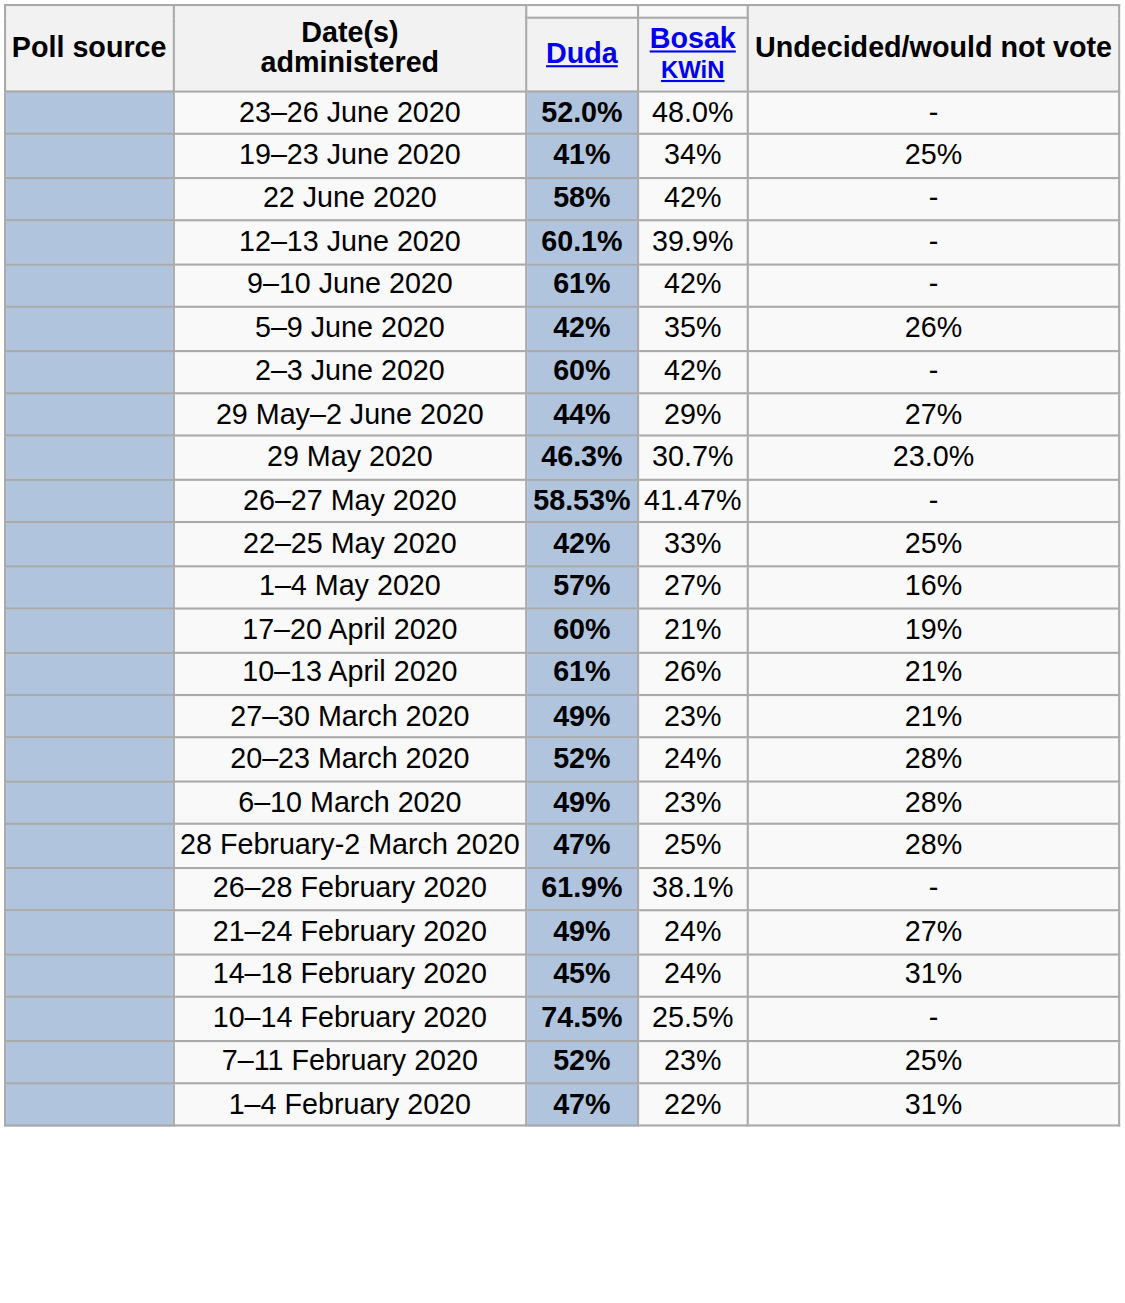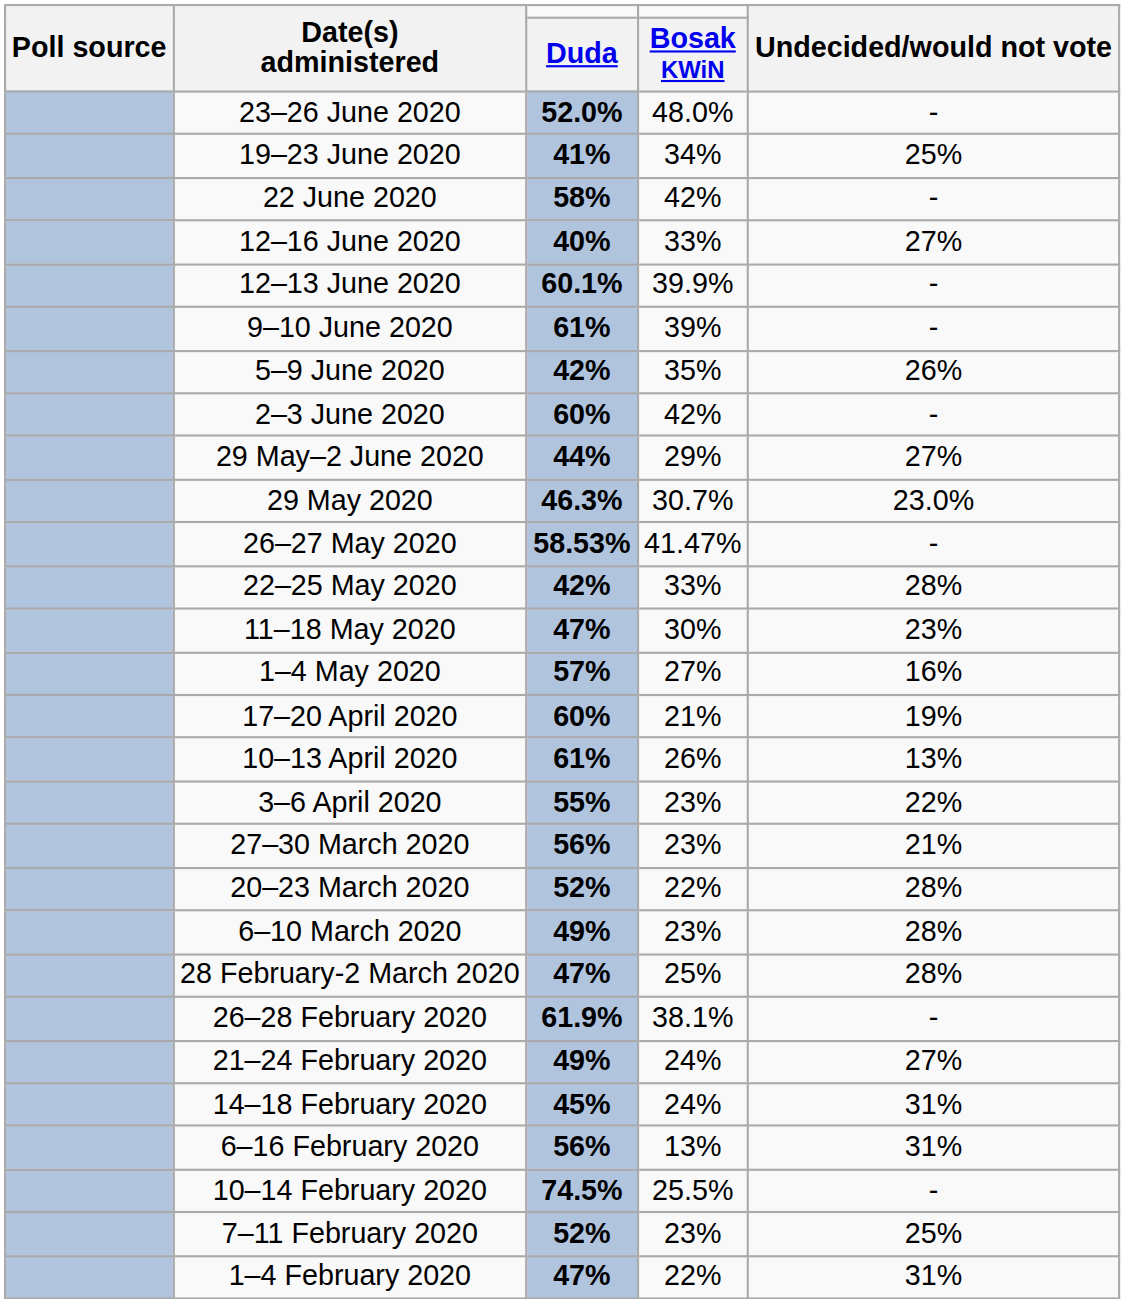+ row: (350, 241)
(693, 284) 42% -> (693, 327) 39%
(933, 543) 25% -> (933, 586) 28%
+ row: (350, 629)
(933, 672) 21% -> (933, 758) 13%
+ row: (350, 801)
(582, 715) 49% -> (582, 844) 56%
(693, 758) 24% -> (693, 888) 22%
+ row: (350, 1146)
